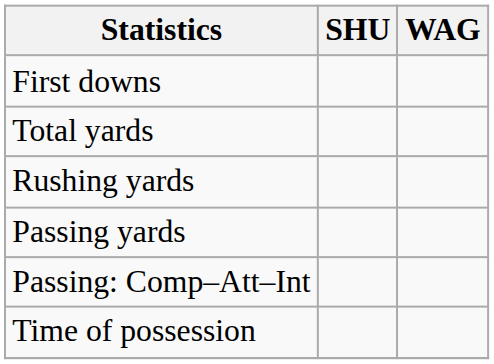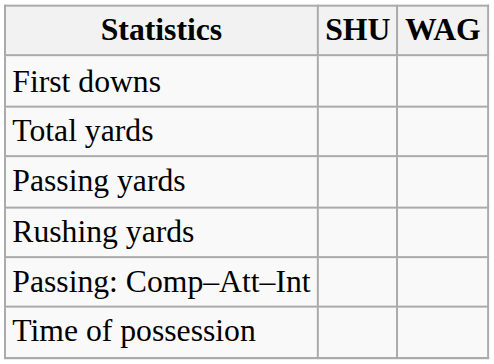rows swapped: (103, 181) <-> (99, 231)
